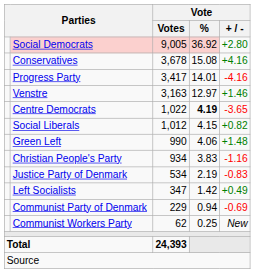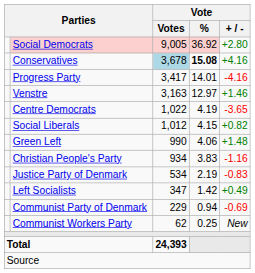(174, 61) no background -> (174, 61) lightblue background
(204, 61) normal -> (204, 61) bold
(207, 110) bold -> (207, 110) normal
